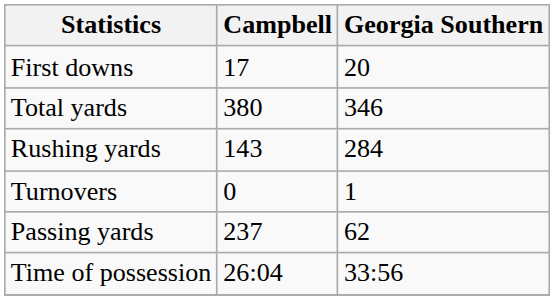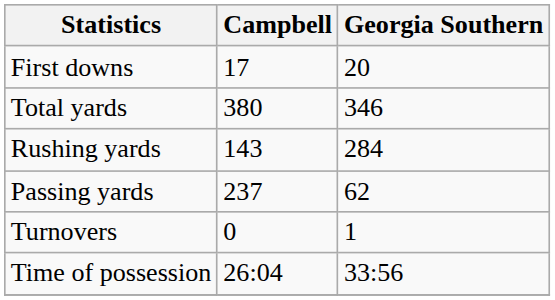rows swapped: (82, 231) <-> (64, 190)
